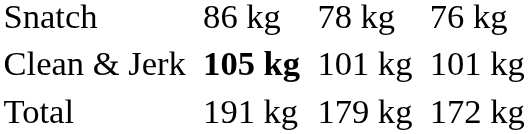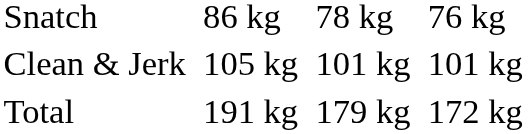(252, 63) bold -> (251, 63) normal
